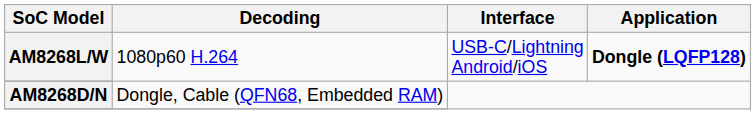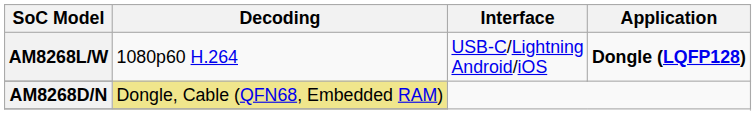(280, 94) no background -> (280, 94) khaki background
